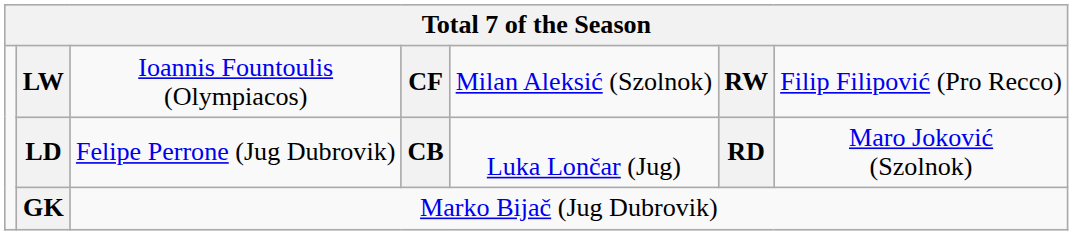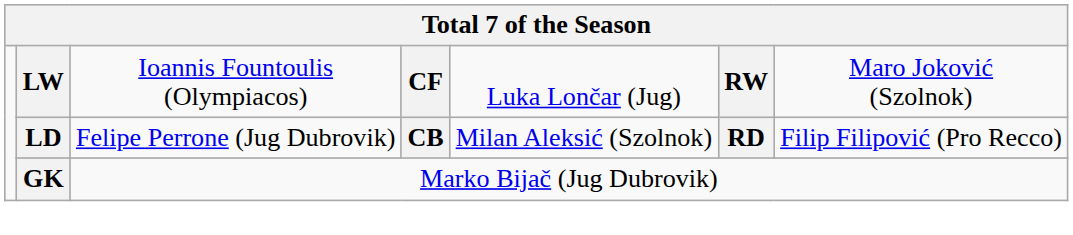(584, 81) Milan Aleksić (Szolnok) -> (584, 95) Luka Lončar (Jug)
(921, 81) Filip Filipović (Pro Recco) -> (921, 81) Maro Joković (Szolnok)
(584, 166) Luka Lončar (Jug) -> (584, 137) Milan Aleksić (Szolnok)
(921, 151) Maro Joković (Szolnok) -> (921, 137) Filip Filipović (Pro Recco)
